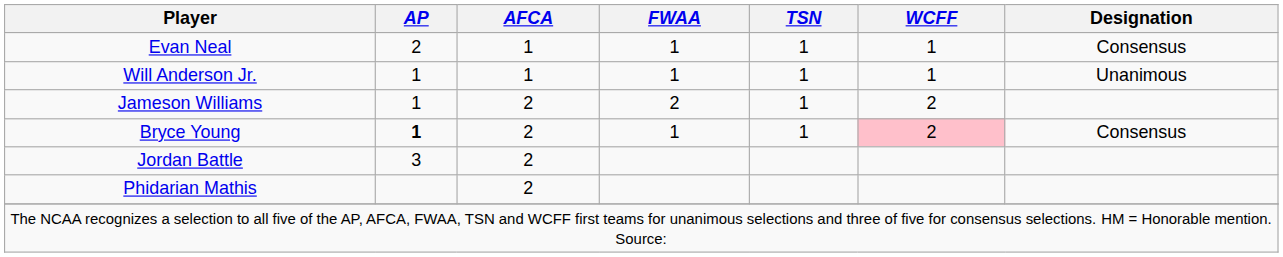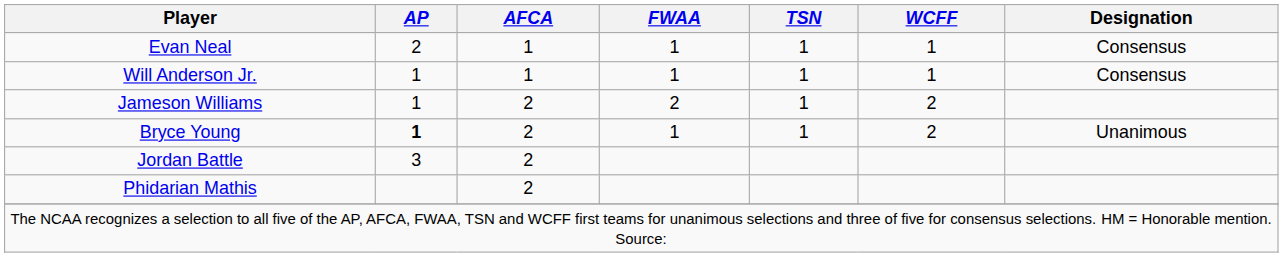(1141, 75) Unanimous -> (1141, 75) Consensus
(931, 132) pink background -> (931, 132) no background
(1141, 132) Consensus -> (1141, 132) Unanimous
